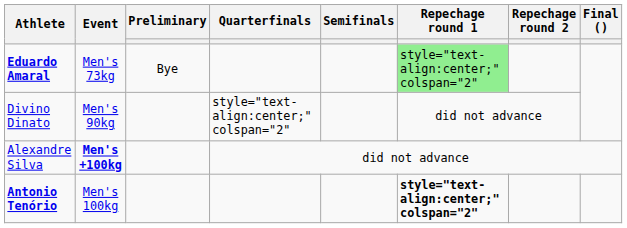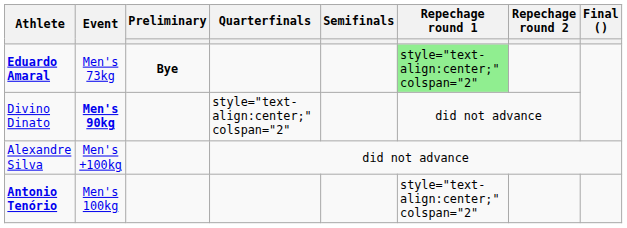(167, 68) normal -> (167, 68) bold
(101, 116) normal -> (101, 116) bold
(101, 157) bold -> (101, 157) normal
(450, 198) bold -> (450, 198) normal
